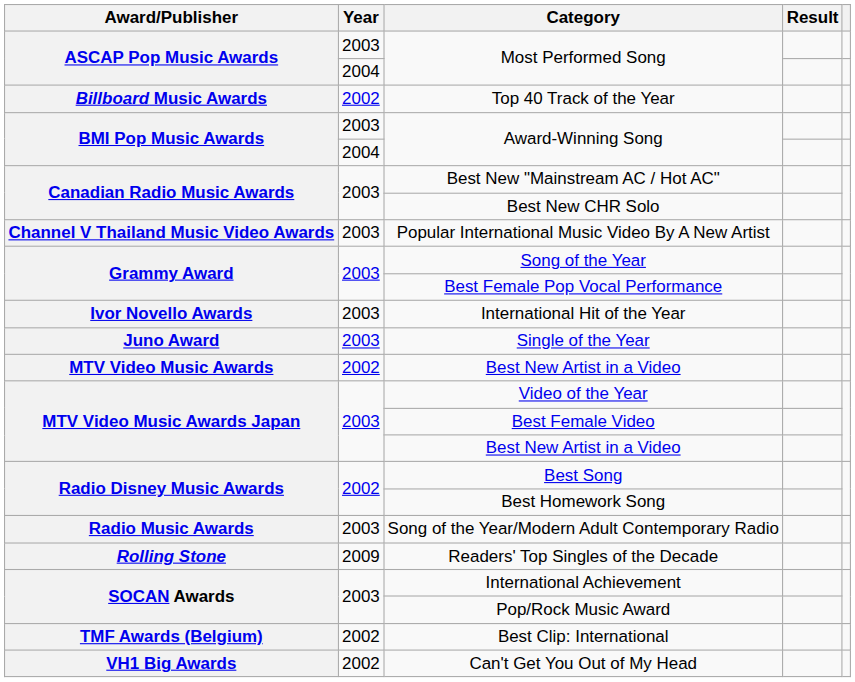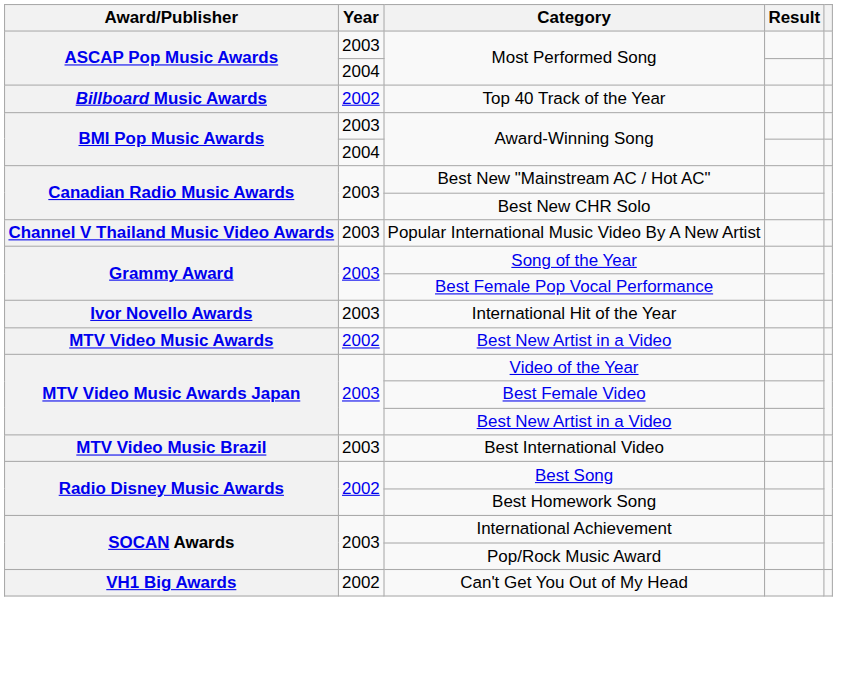- row: (361, 340)
+ row: (361, 448)
- row: (361, 529)
- row: (361, 555)
- row: (361, 636)
